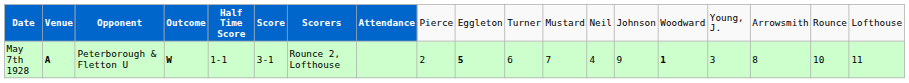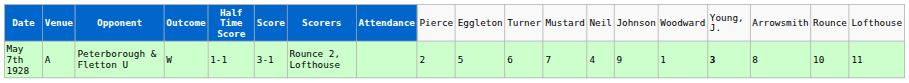(48, 60) bold -> (48, 60) normal
(169, 60) bold -> (169, 60) normal
(460, 60) bold -> (460, 60) normal
(663, 60) bold -> (663, 60) normal
(713, 60) normal -> (713, 60) bold
